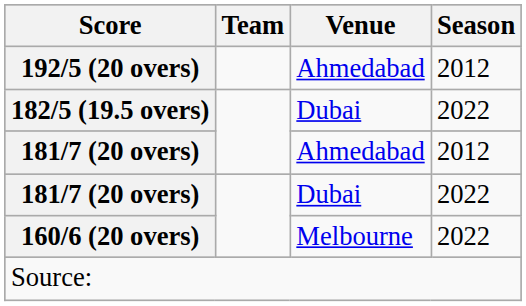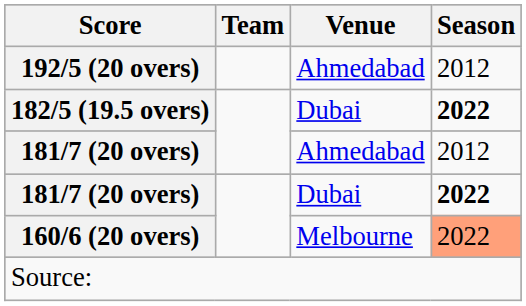(463, 109) normal -> (463, 109) bold
(463, 194) normal -> (463, 194) bold
(463, 236) no background -> (463, 236) lightsalmon background
